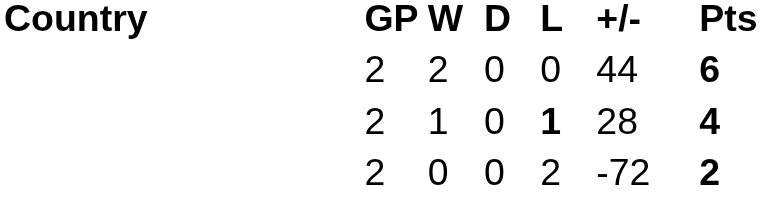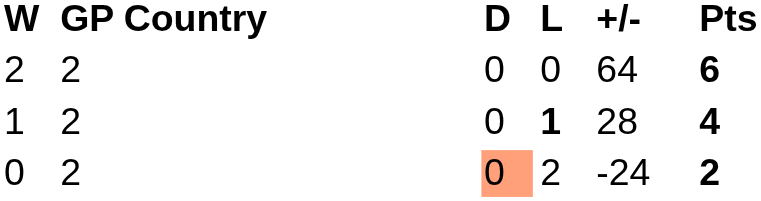columns swapped: (76, 18) <-> (446, 18)
(617, 69) 44 -> (617, 69) 64
(494, 172) no background -> (494, 172) lightsalmon background
(623, 172) -72 -> (623, 172) -24
